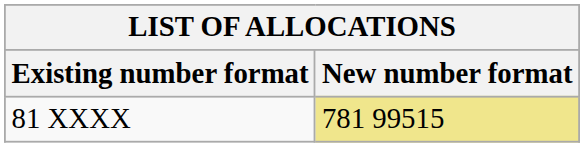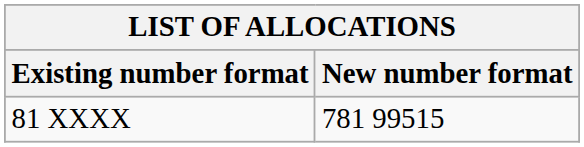(383, 118) khaki background -> (383, 118) no background
